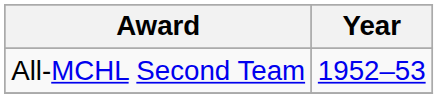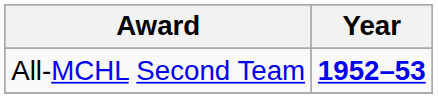(372, 70) normal -> (372, 70) bold
